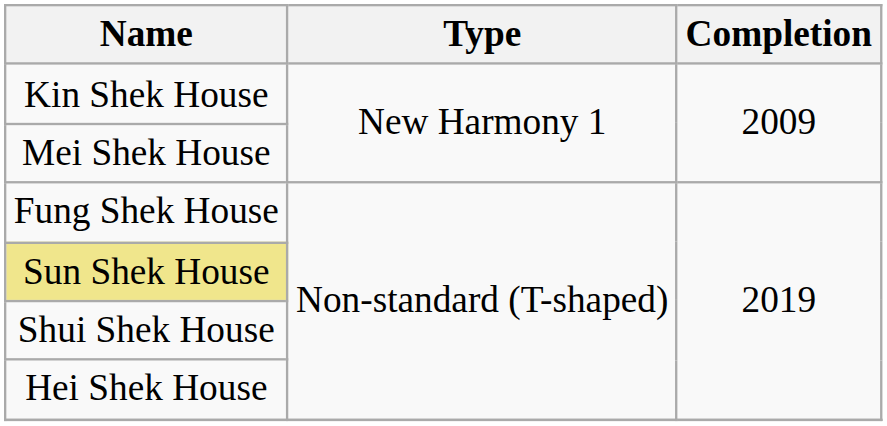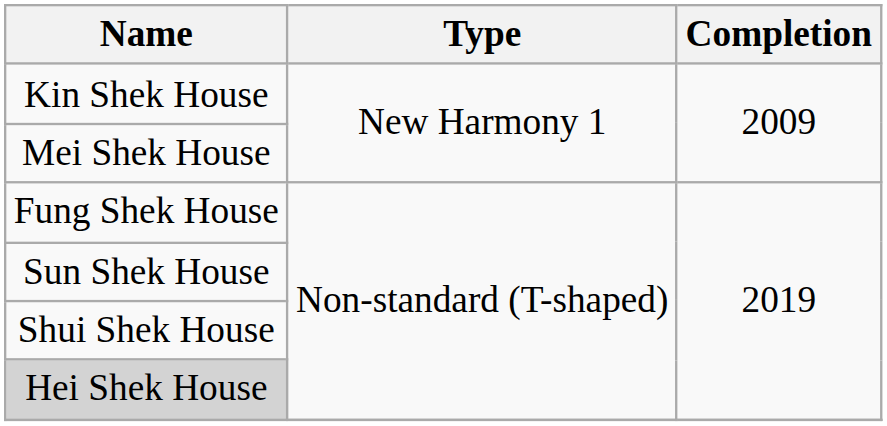(146, 270) khaki background -> (146, 270) no background
(146, 388) no background -> (146, 388) lightgrey background
